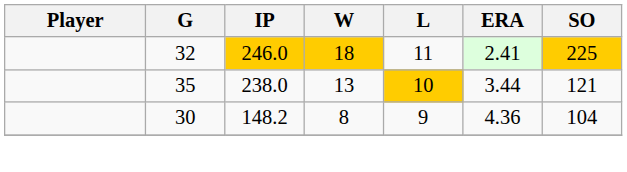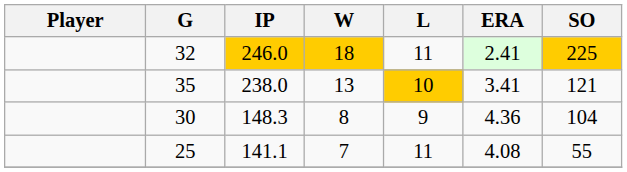(503, 85) 3.44 -> (503, 85) 3.41
(265, 118) 148.2 -> (265, 118) 148.3
+ row: (185, 150)
